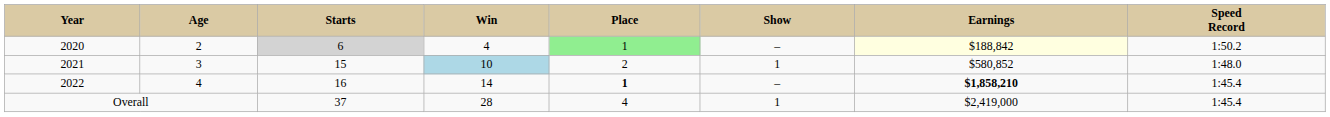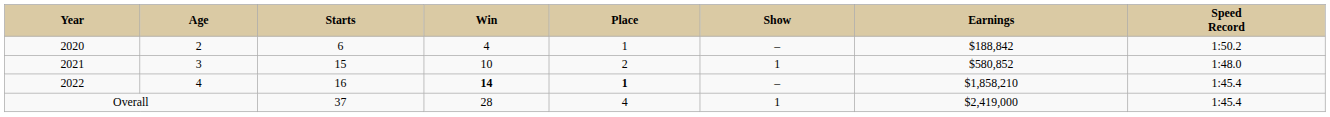(341, 45) lightgrey background -> (341, 45) no background
(625, 45) lightgreen background -> (625, 45) no background
(991, 45) lightyellow background -> (991, 45) no background
(487, 64) lightblue background -> (487, 64) no background
(487, 83) normal -> (487, 83) bold
(991, 83) bold -> (991, 83) normal
